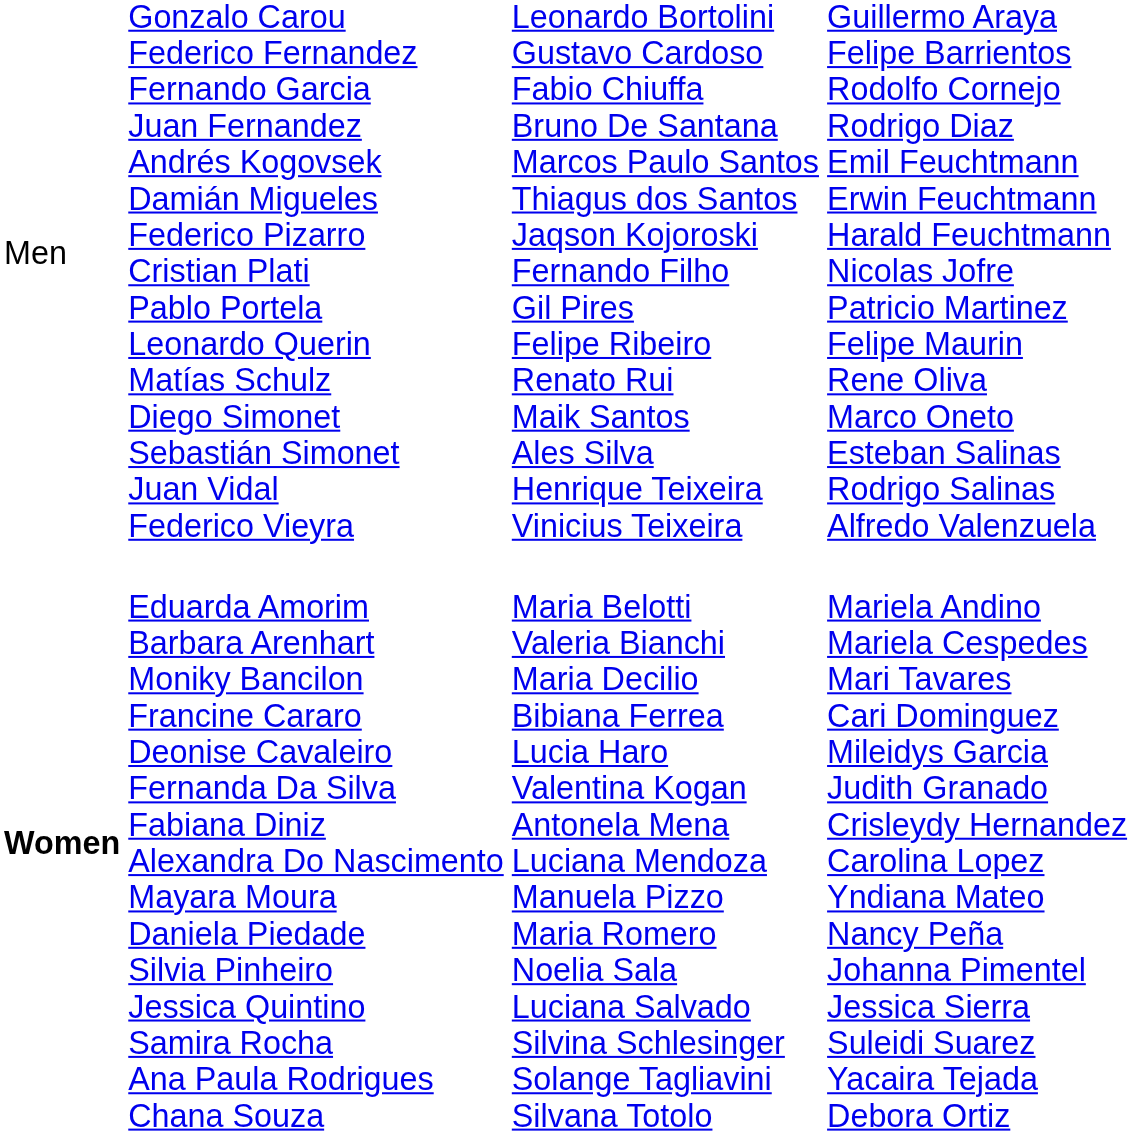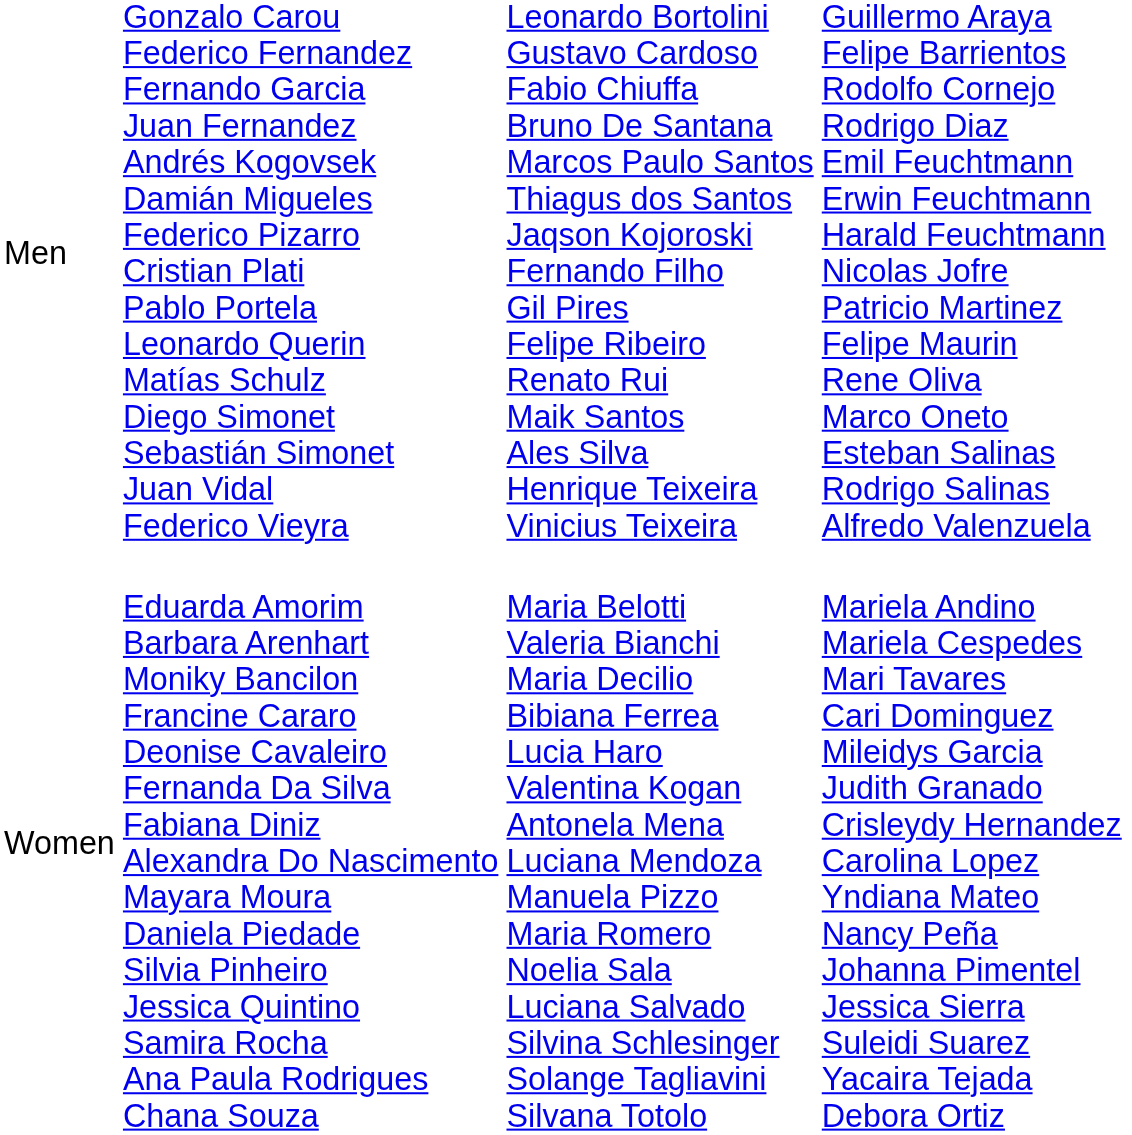(62, 843) bold -> (59, 843) normal
